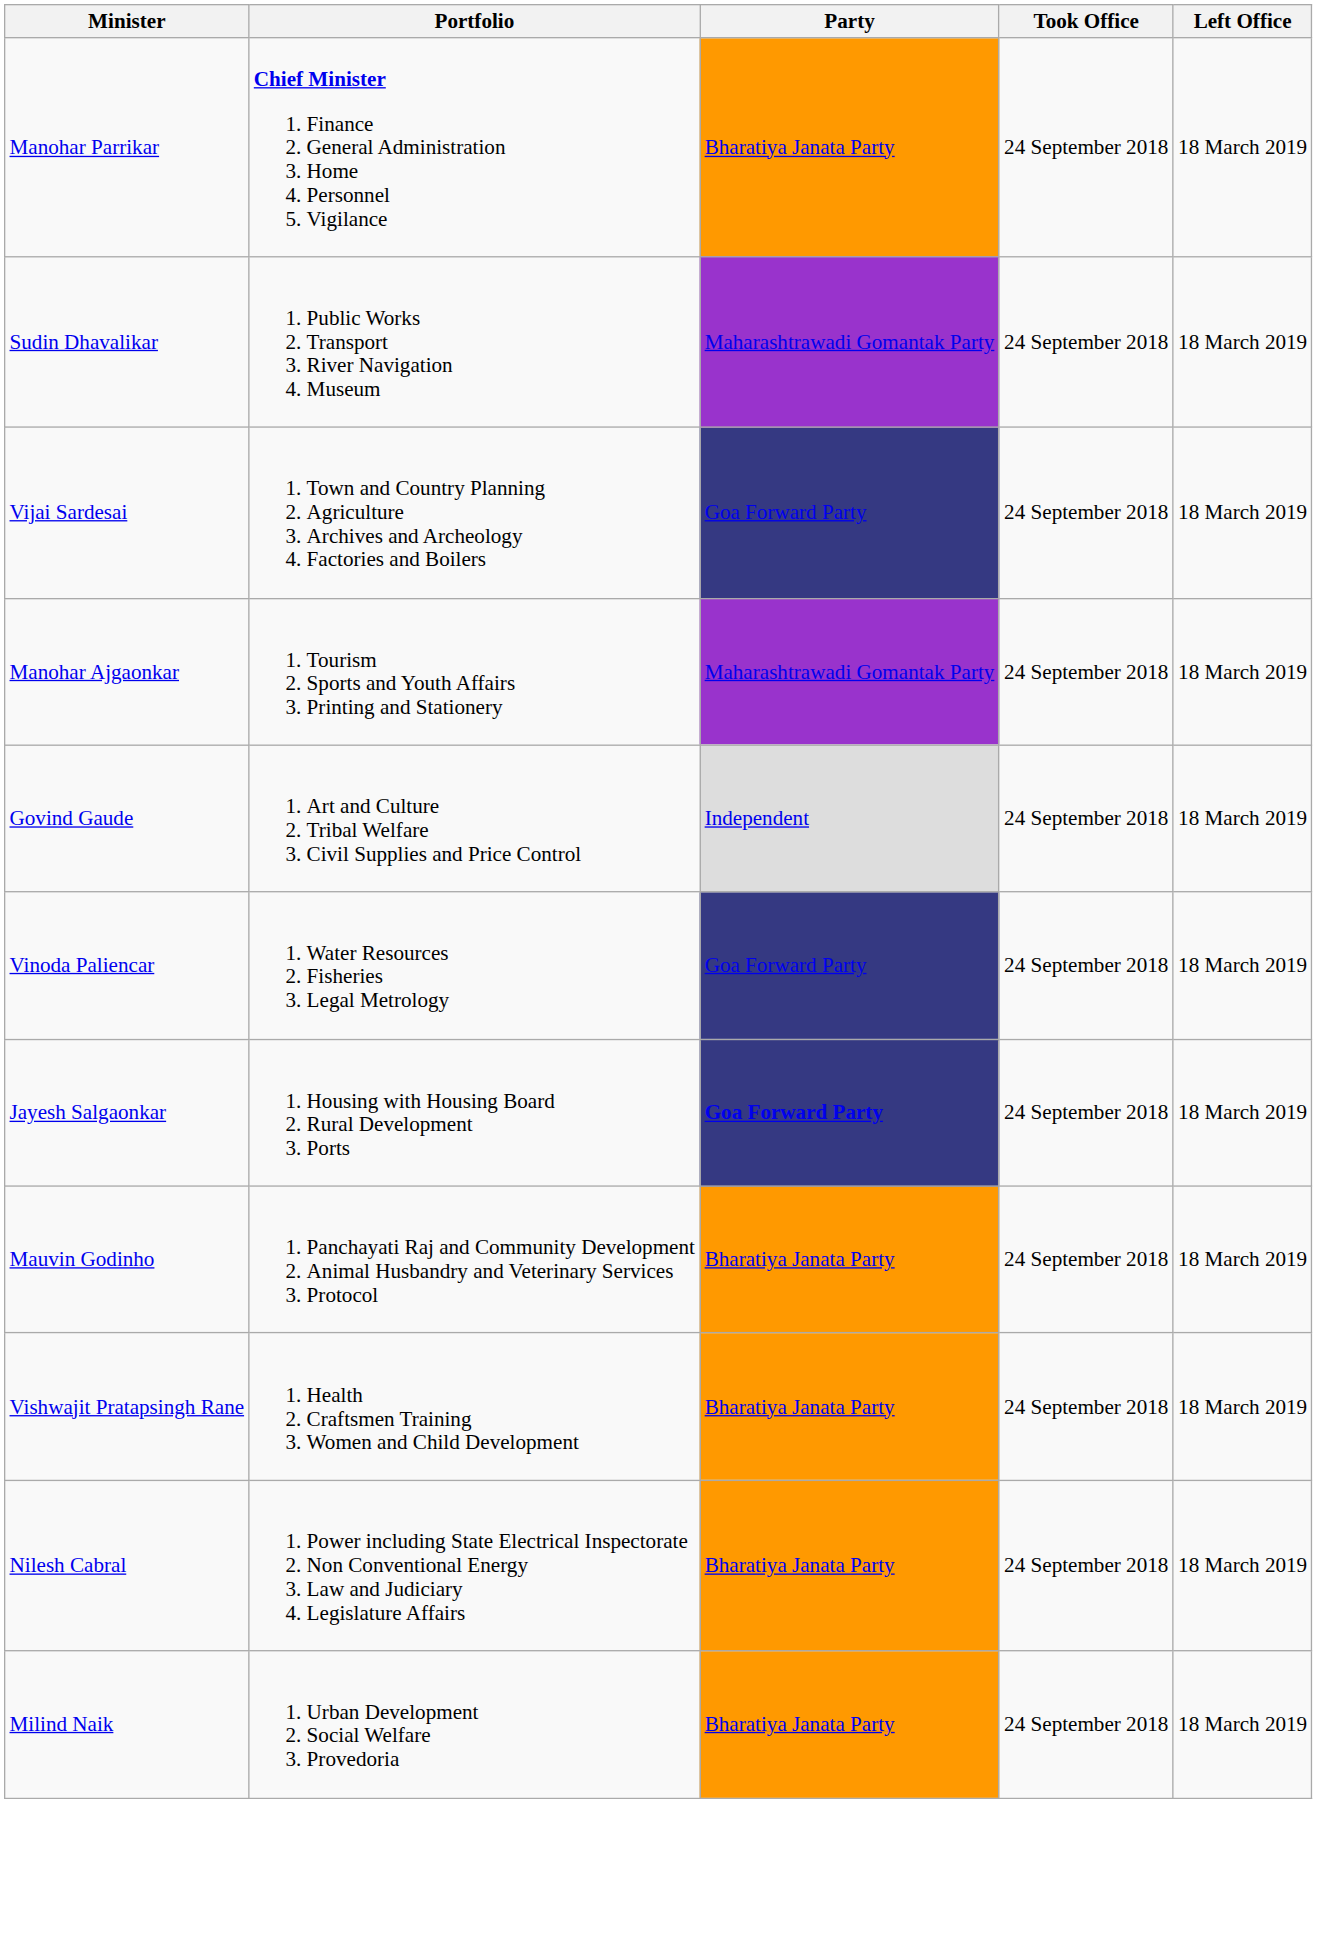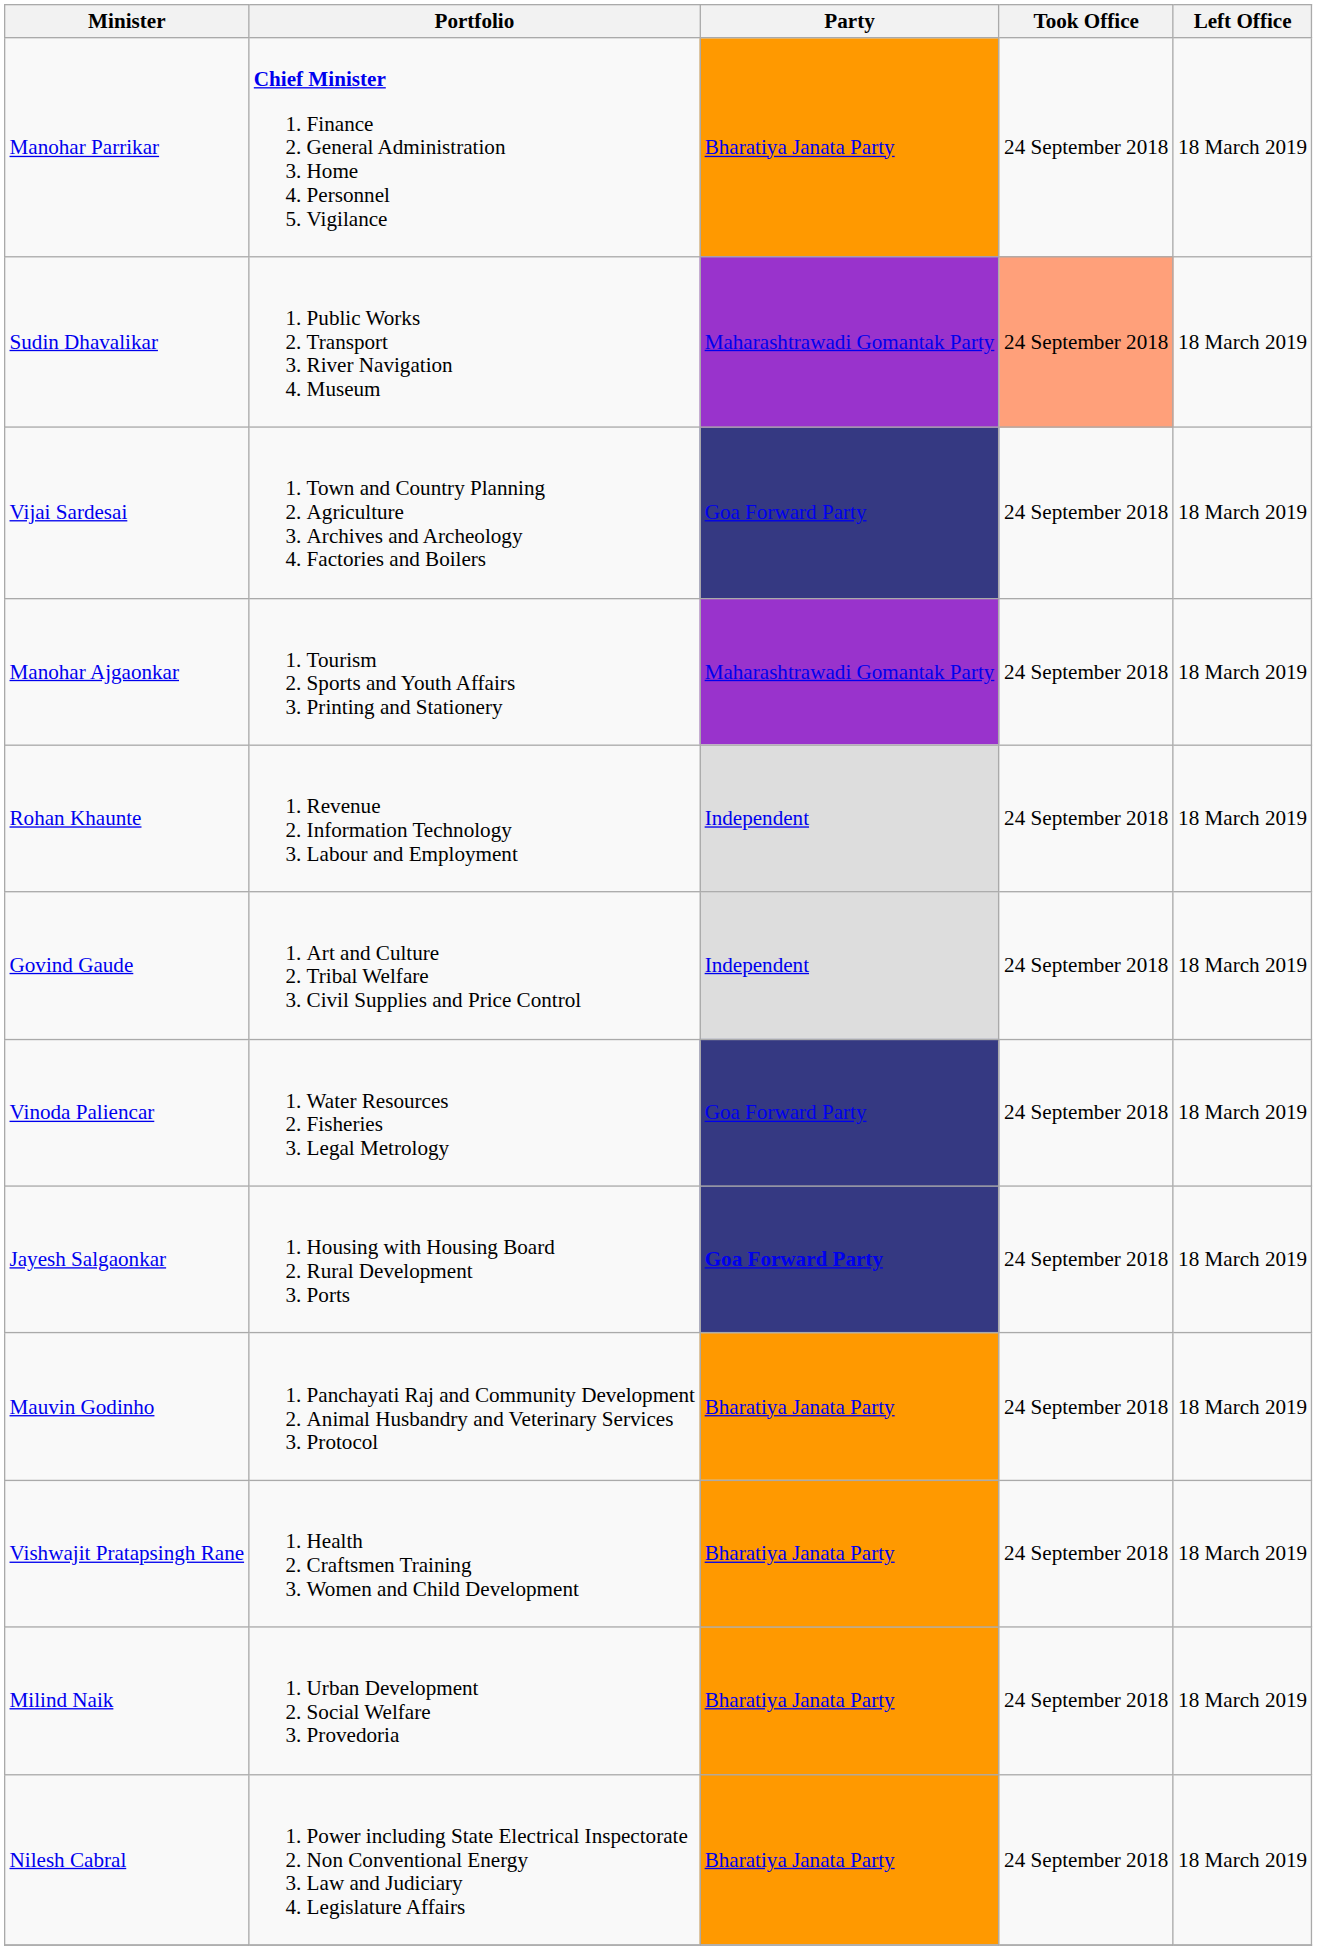(1086, 341) no background -> (1086, 341) lightsalmon background
+ row: (76, 818)
rows swapped: (61, 1724) <-> (68, 1565)
